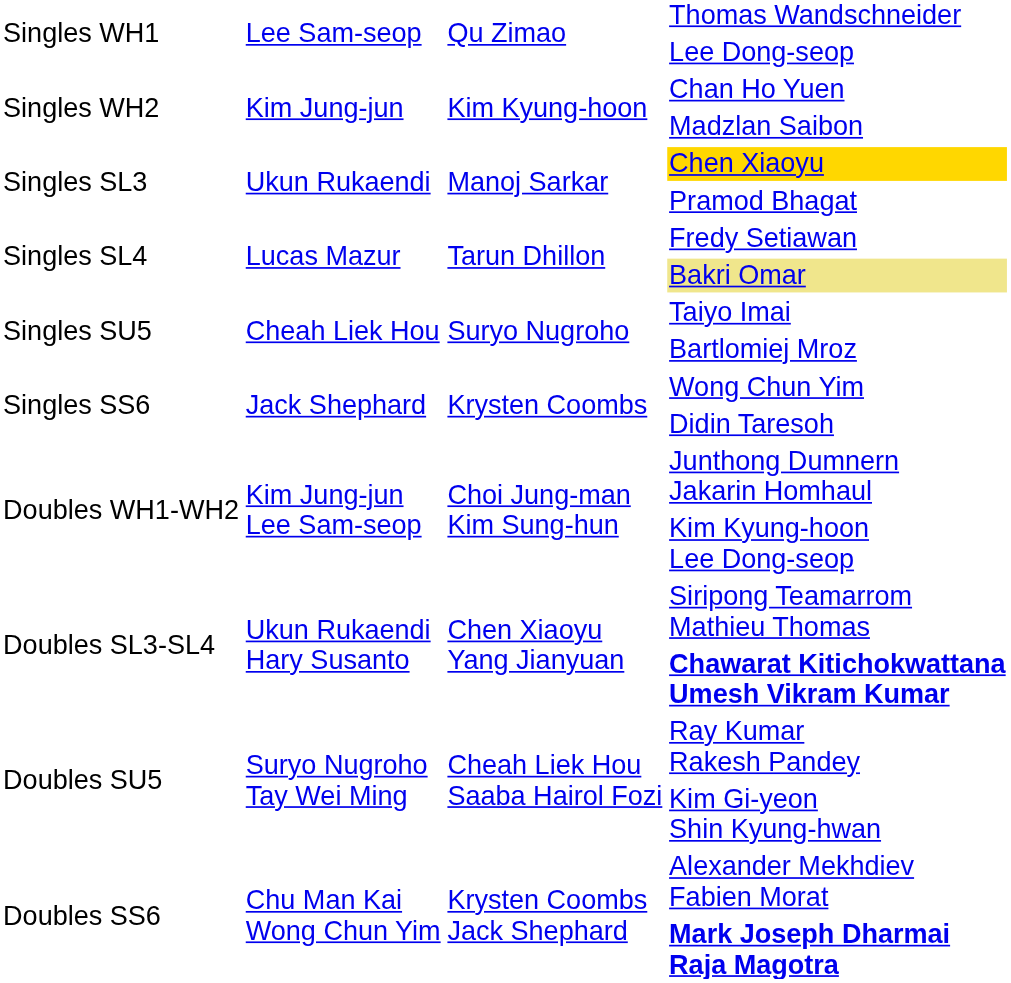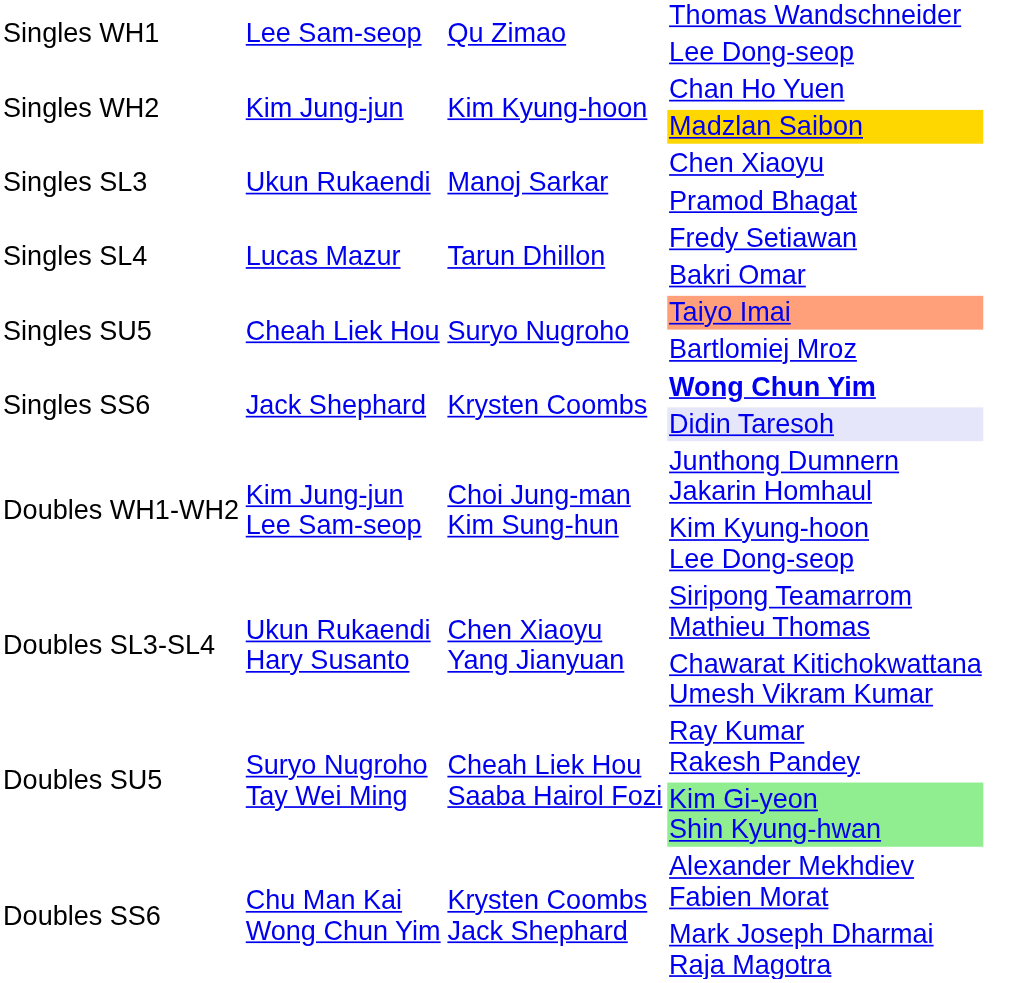(766, 126) no background -> (766, 126) gold background
(747, 163) gold background -> (747, 163) no background
(737, 275) khaki background -> (737, 275) no background
(730, 312) no background -> (730, 312) lightsalmon background
(767, 386) normal -> (772, 386) bold
(752, 423) no background -> (752, 423) lavender background
(837, 679) bold -> (825, 679) normal
(775, 814) no background -> (775, 814) lightgreen background
(810, 949) bold -> (801, 949) normal
